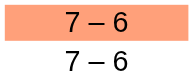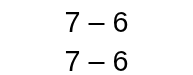(97, 22) lightsalmon background -> (97, 22) no background
